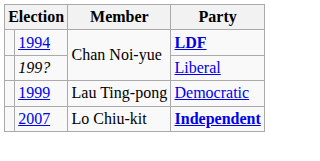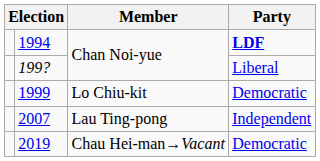(119, 93) Lau Ting-pong -> (109, 93) Lo Chiu-kit
(109, 118) Lo Chiu-kit -> (119, 118) Lau Ting-pong
(218, 118) bold -> (272, 118) normal
+ row: (34, 144)
